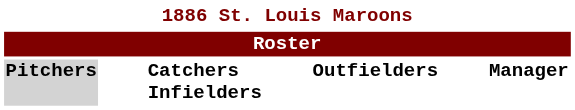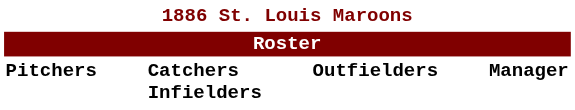(51, 72) lightgrey background -> (51, 72) no background
